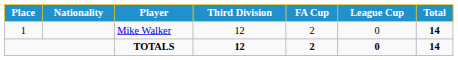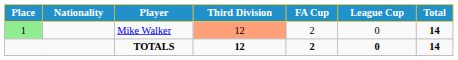(23, 30) no background -> (23, 30) lightgreen background
(240, 30) no background -> (240, 30) lightsalmon background
